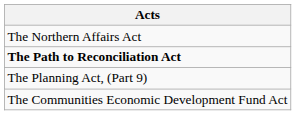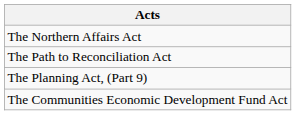(94, 57) bold -> (89, 57) normal
